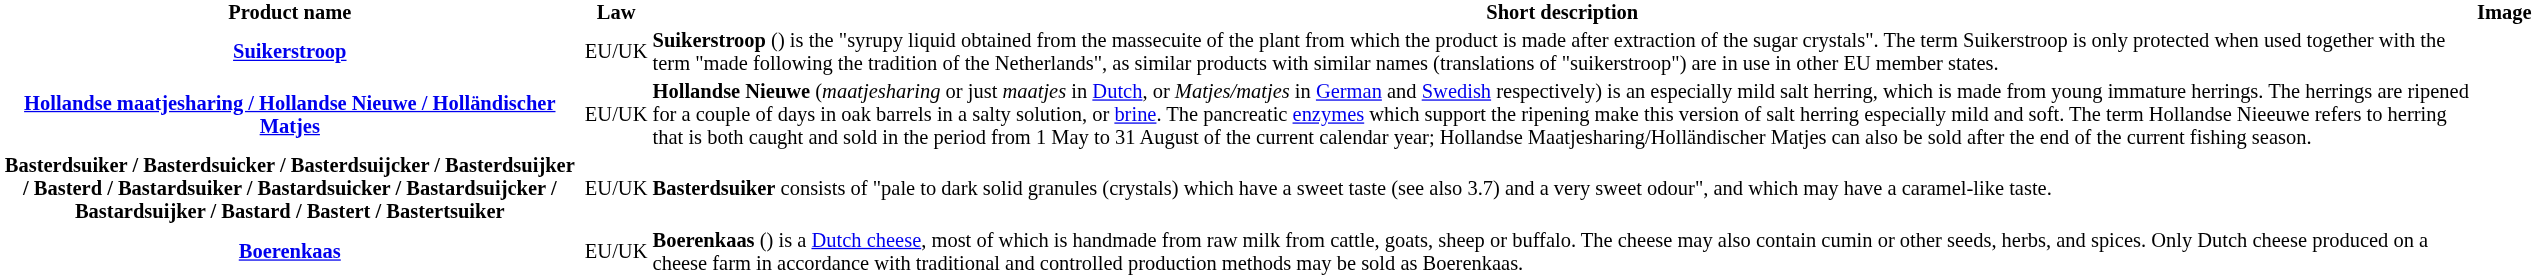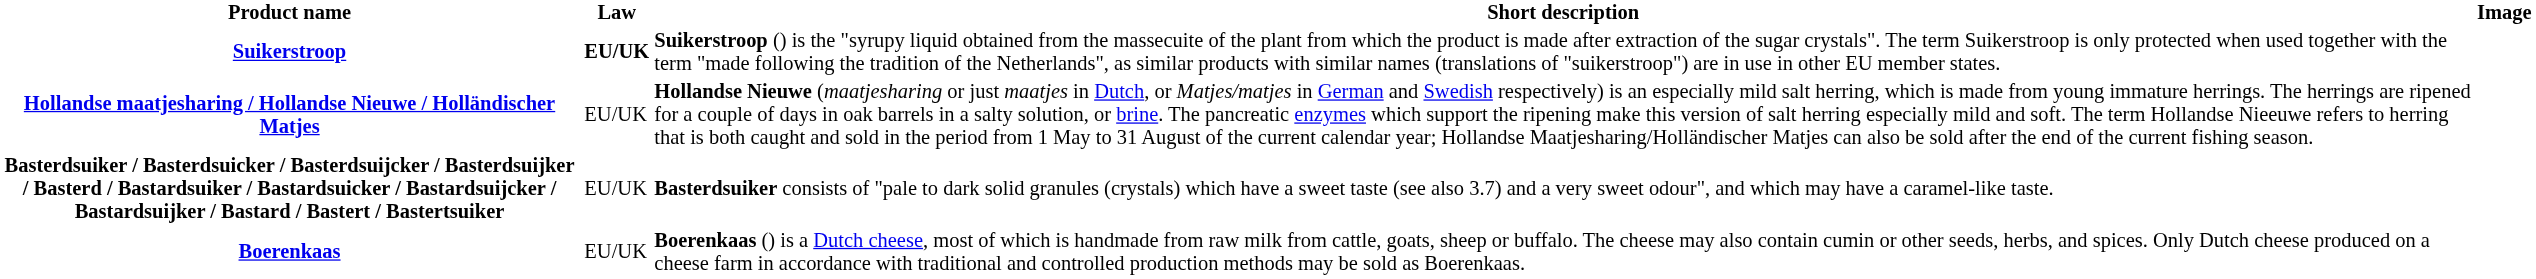(616, 51) normal -> (617, 51) bold
